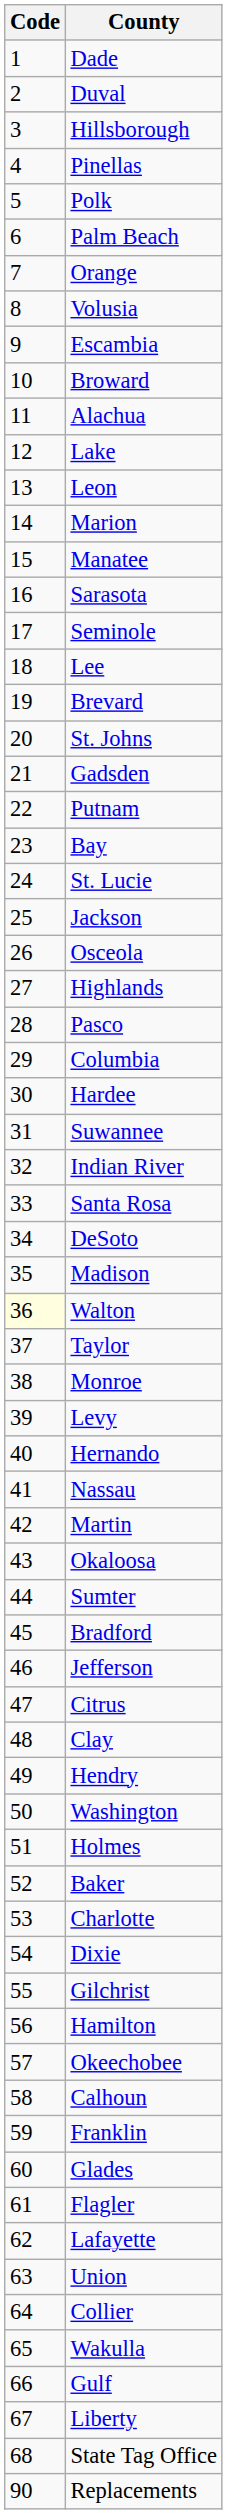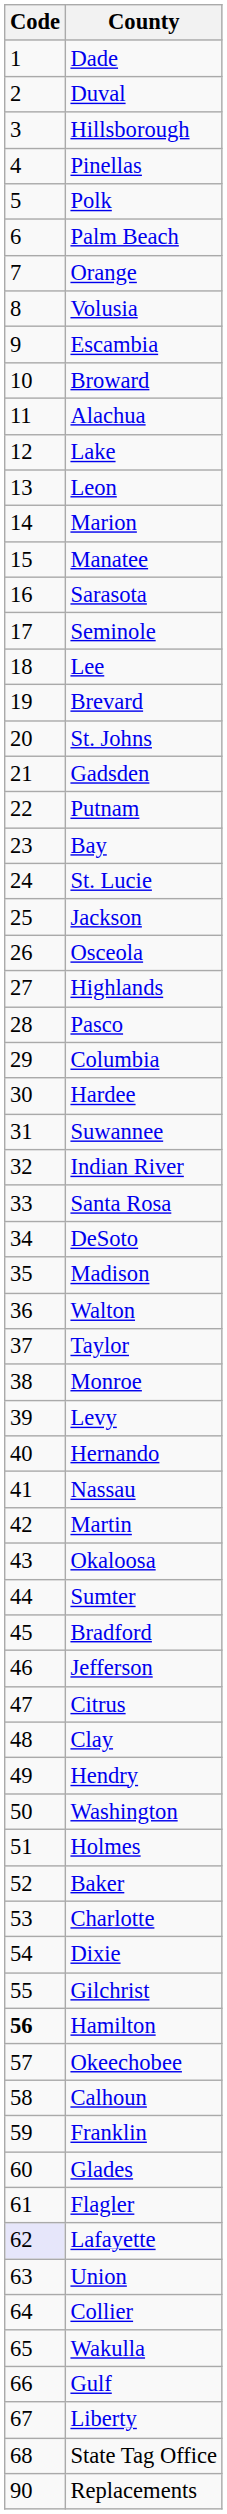(21, 1310) lightyellow background -> (21, 1310) no background
(21, 2025) normal -> (21, 2025) bold
(21, 2240) no background -> (21, 2240) lavender background
